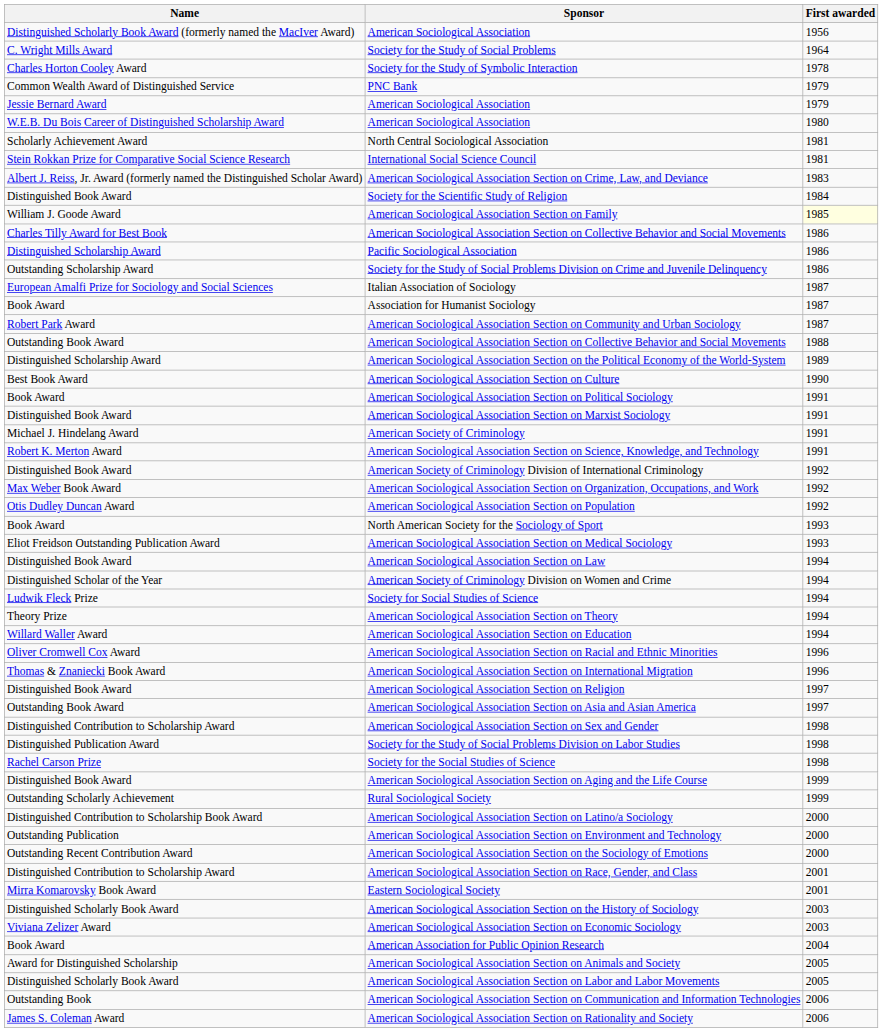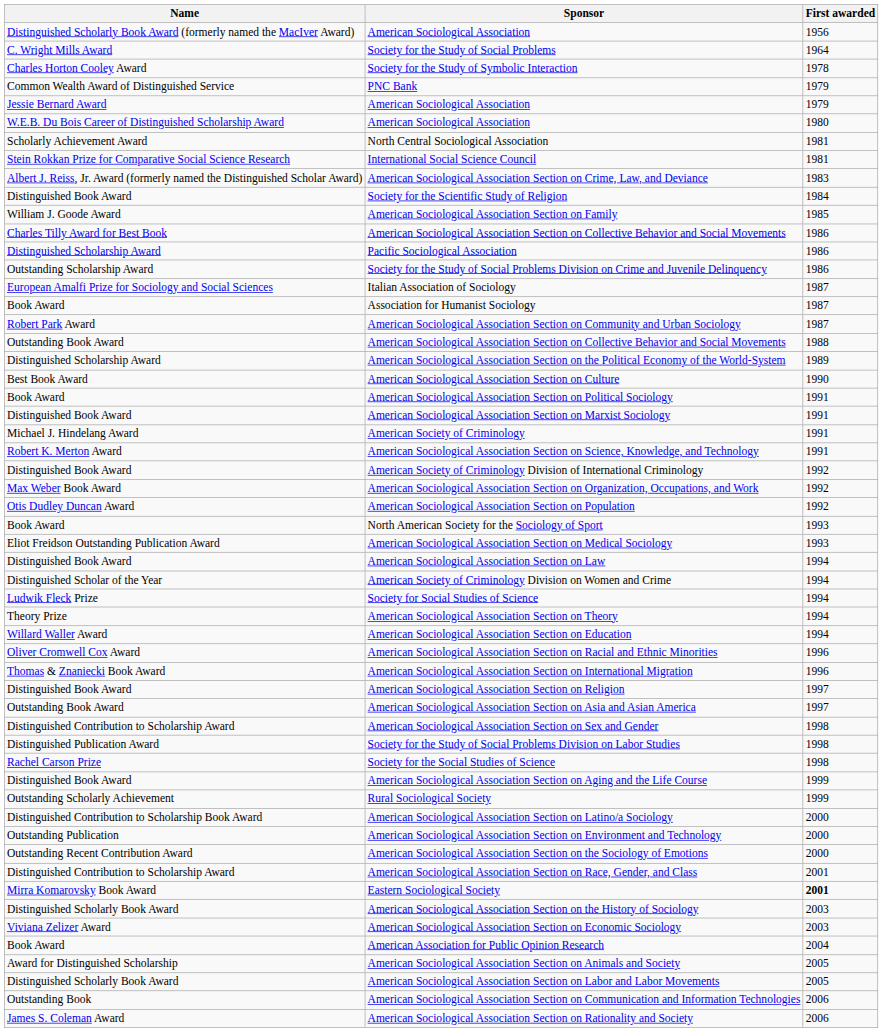(817, 214) lightyellow background -> (817, 214) no background
(817, 890) normal -> (817, 890) bold
